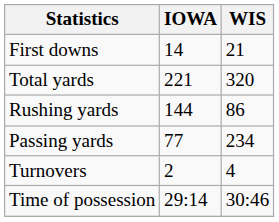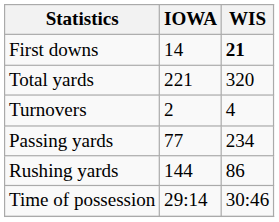(235, 49) normal -> (235, 49) bold
rows swapped: (64, 110) <-> (48, 170)
